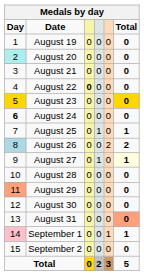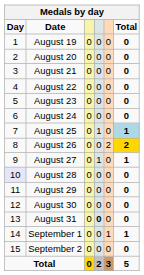(15, 56) paleturquoise background -> (15, 56) no background
(89, 86) bold -> (89, 86) normal
(15, 101) gold background -> (15, 101) no background
(126, 101) gold background -> (126, 101) no background
(15, 116) bold -> (15, 116) normal
(126, 130) no background -> (126, 130) lightblue background
(15, 145) lightblue background -> (15, 145) no background
(126, 145) no background -> (126, 145) gold background
(126, 160) lightyellow background -> (126, 160) no background
(15, 175) no background -> (15, 175) lavender background
(15, 190) lightsalmon background -> (15, 190) no background
(99, 219) normal -> (99, 219) bold
(126, 219) lightsalmon background -> (126, 219) no background
(15, 234) pink background -> (15, 234) no background
